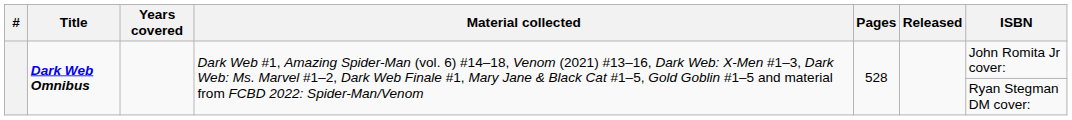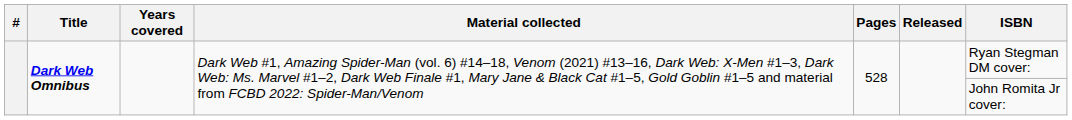(1014, 59) John Romita Jr cover: -> (1014, 59) Ryan Stegman DM cover:
(1014, 96) Ryan Stegman DM cover: -> (1014, 96) John Romita Jr cover:
